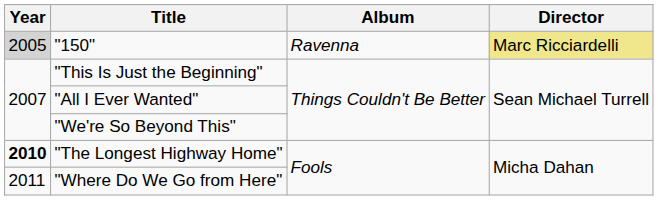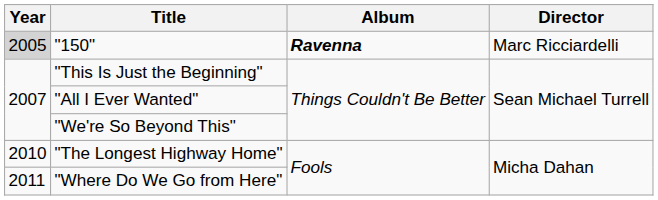(325, 45) normal -> (326, 45) bold
(556, 45) khaki background -> (556, 45) no background
(28, 153) bold -> (28, 153) normal
